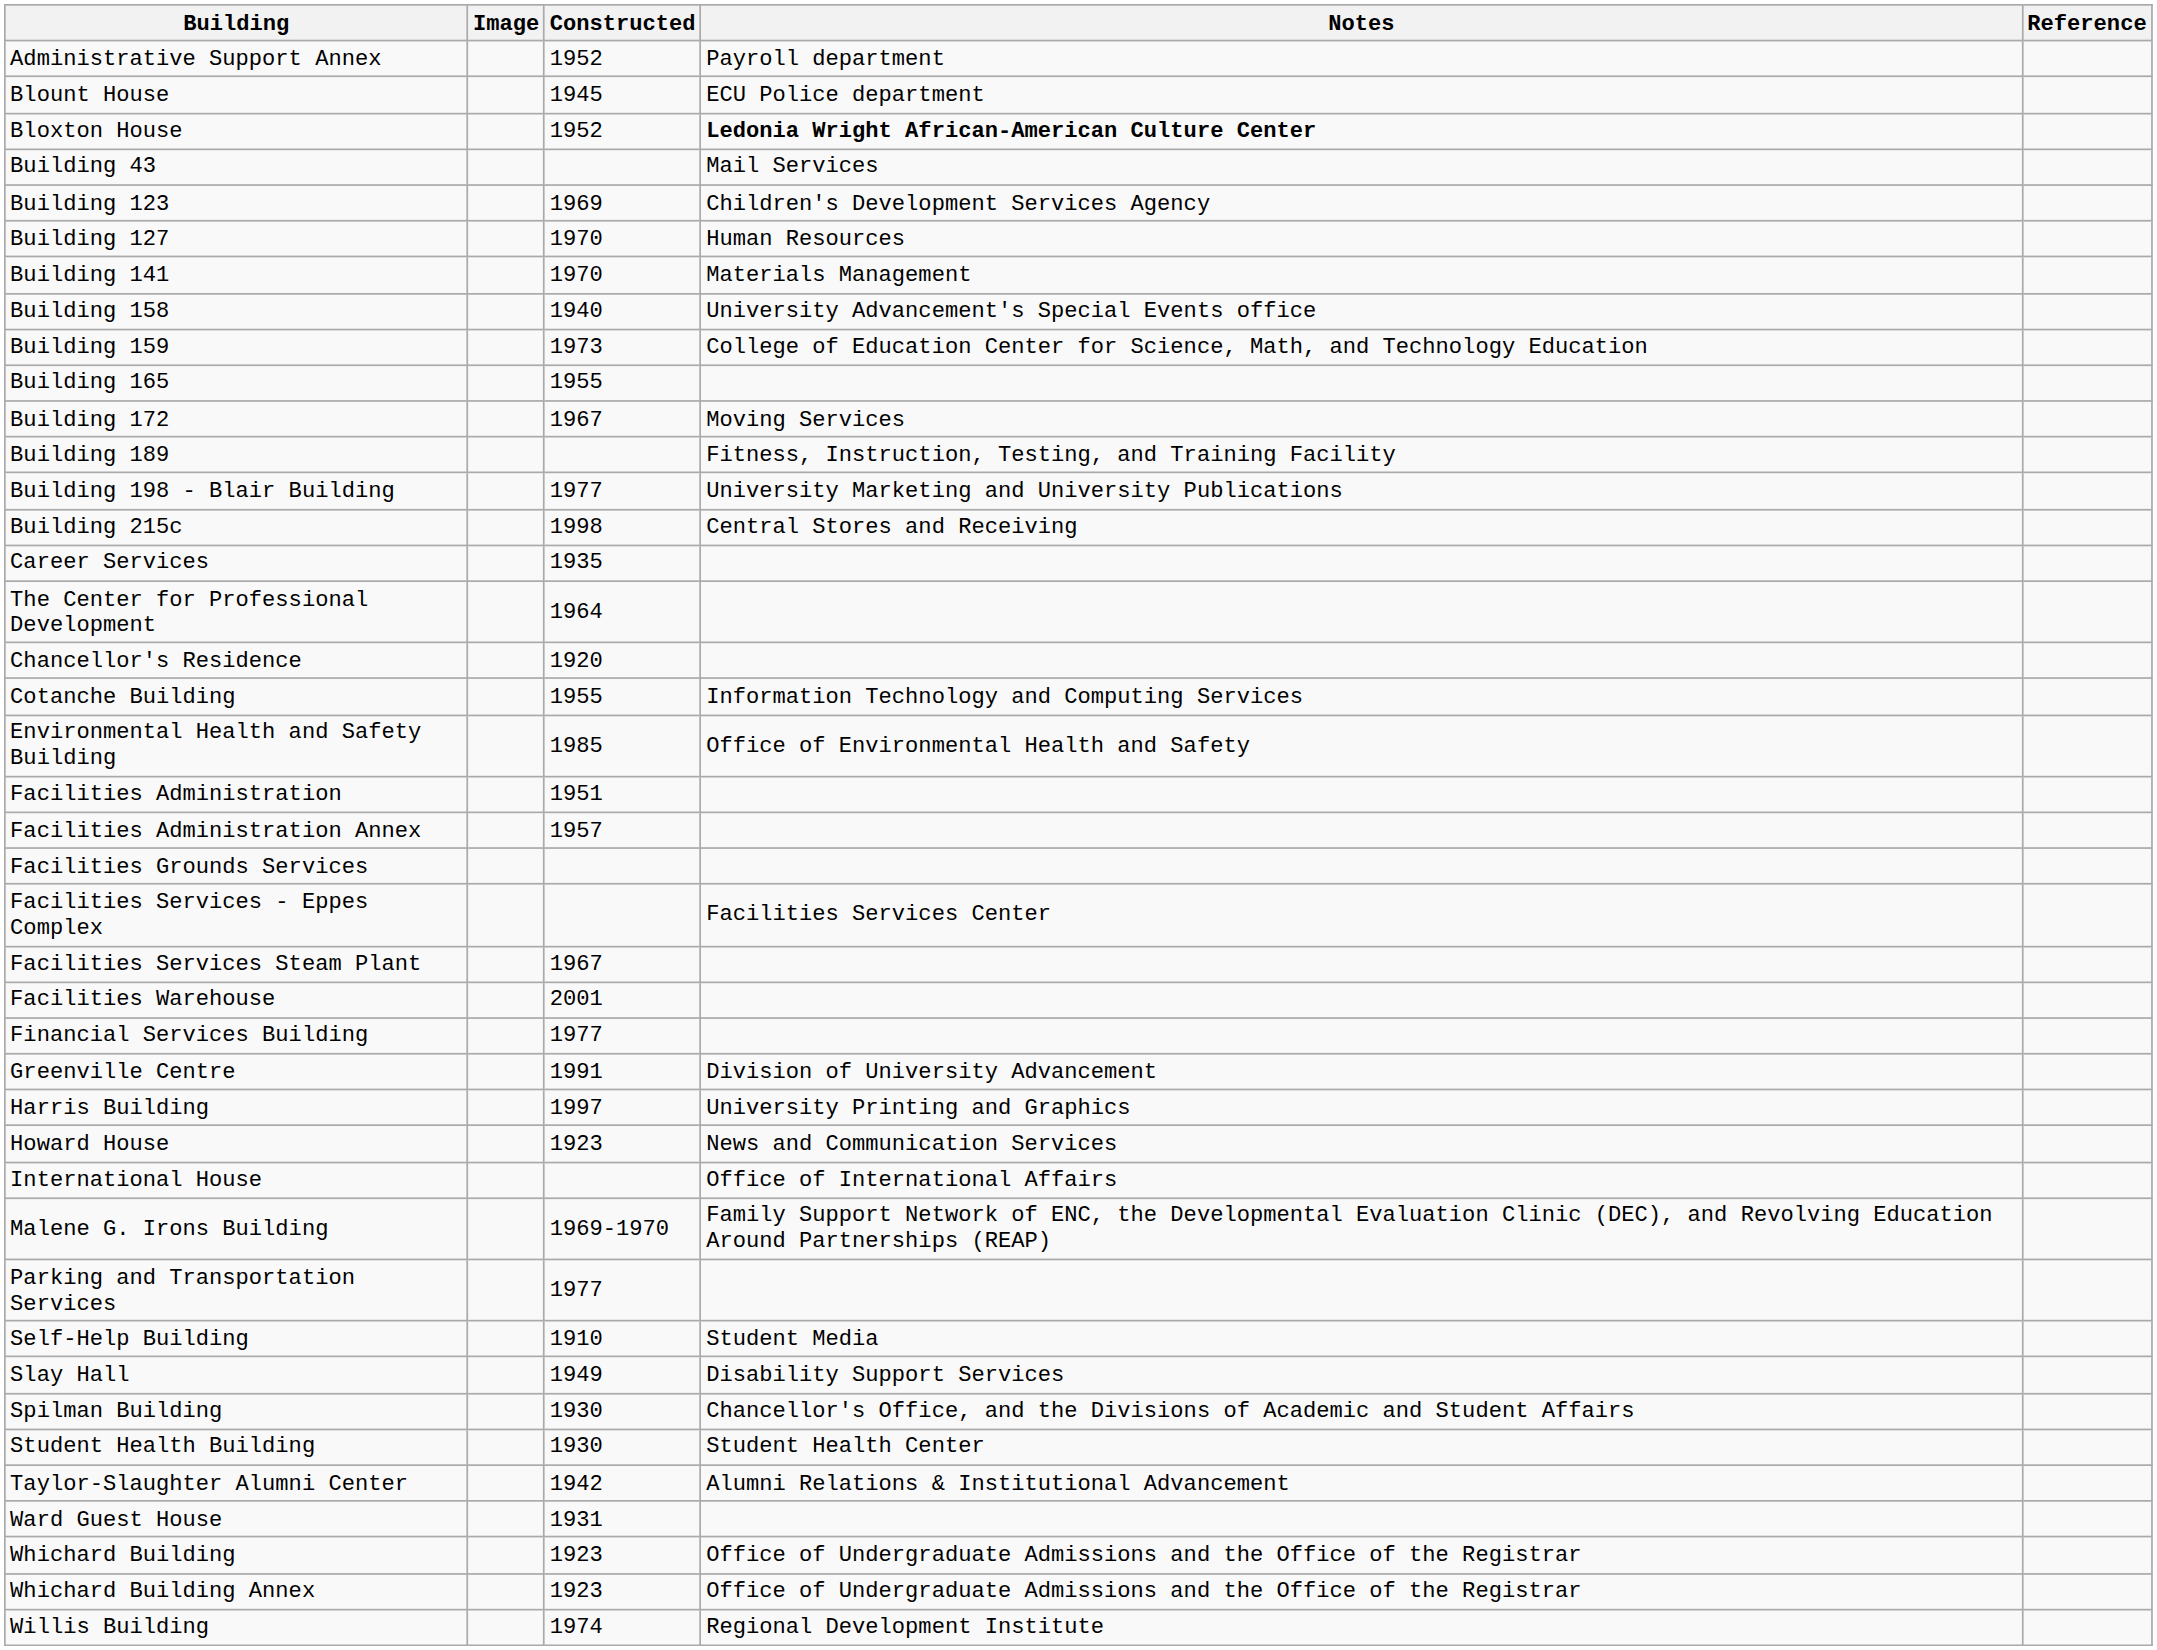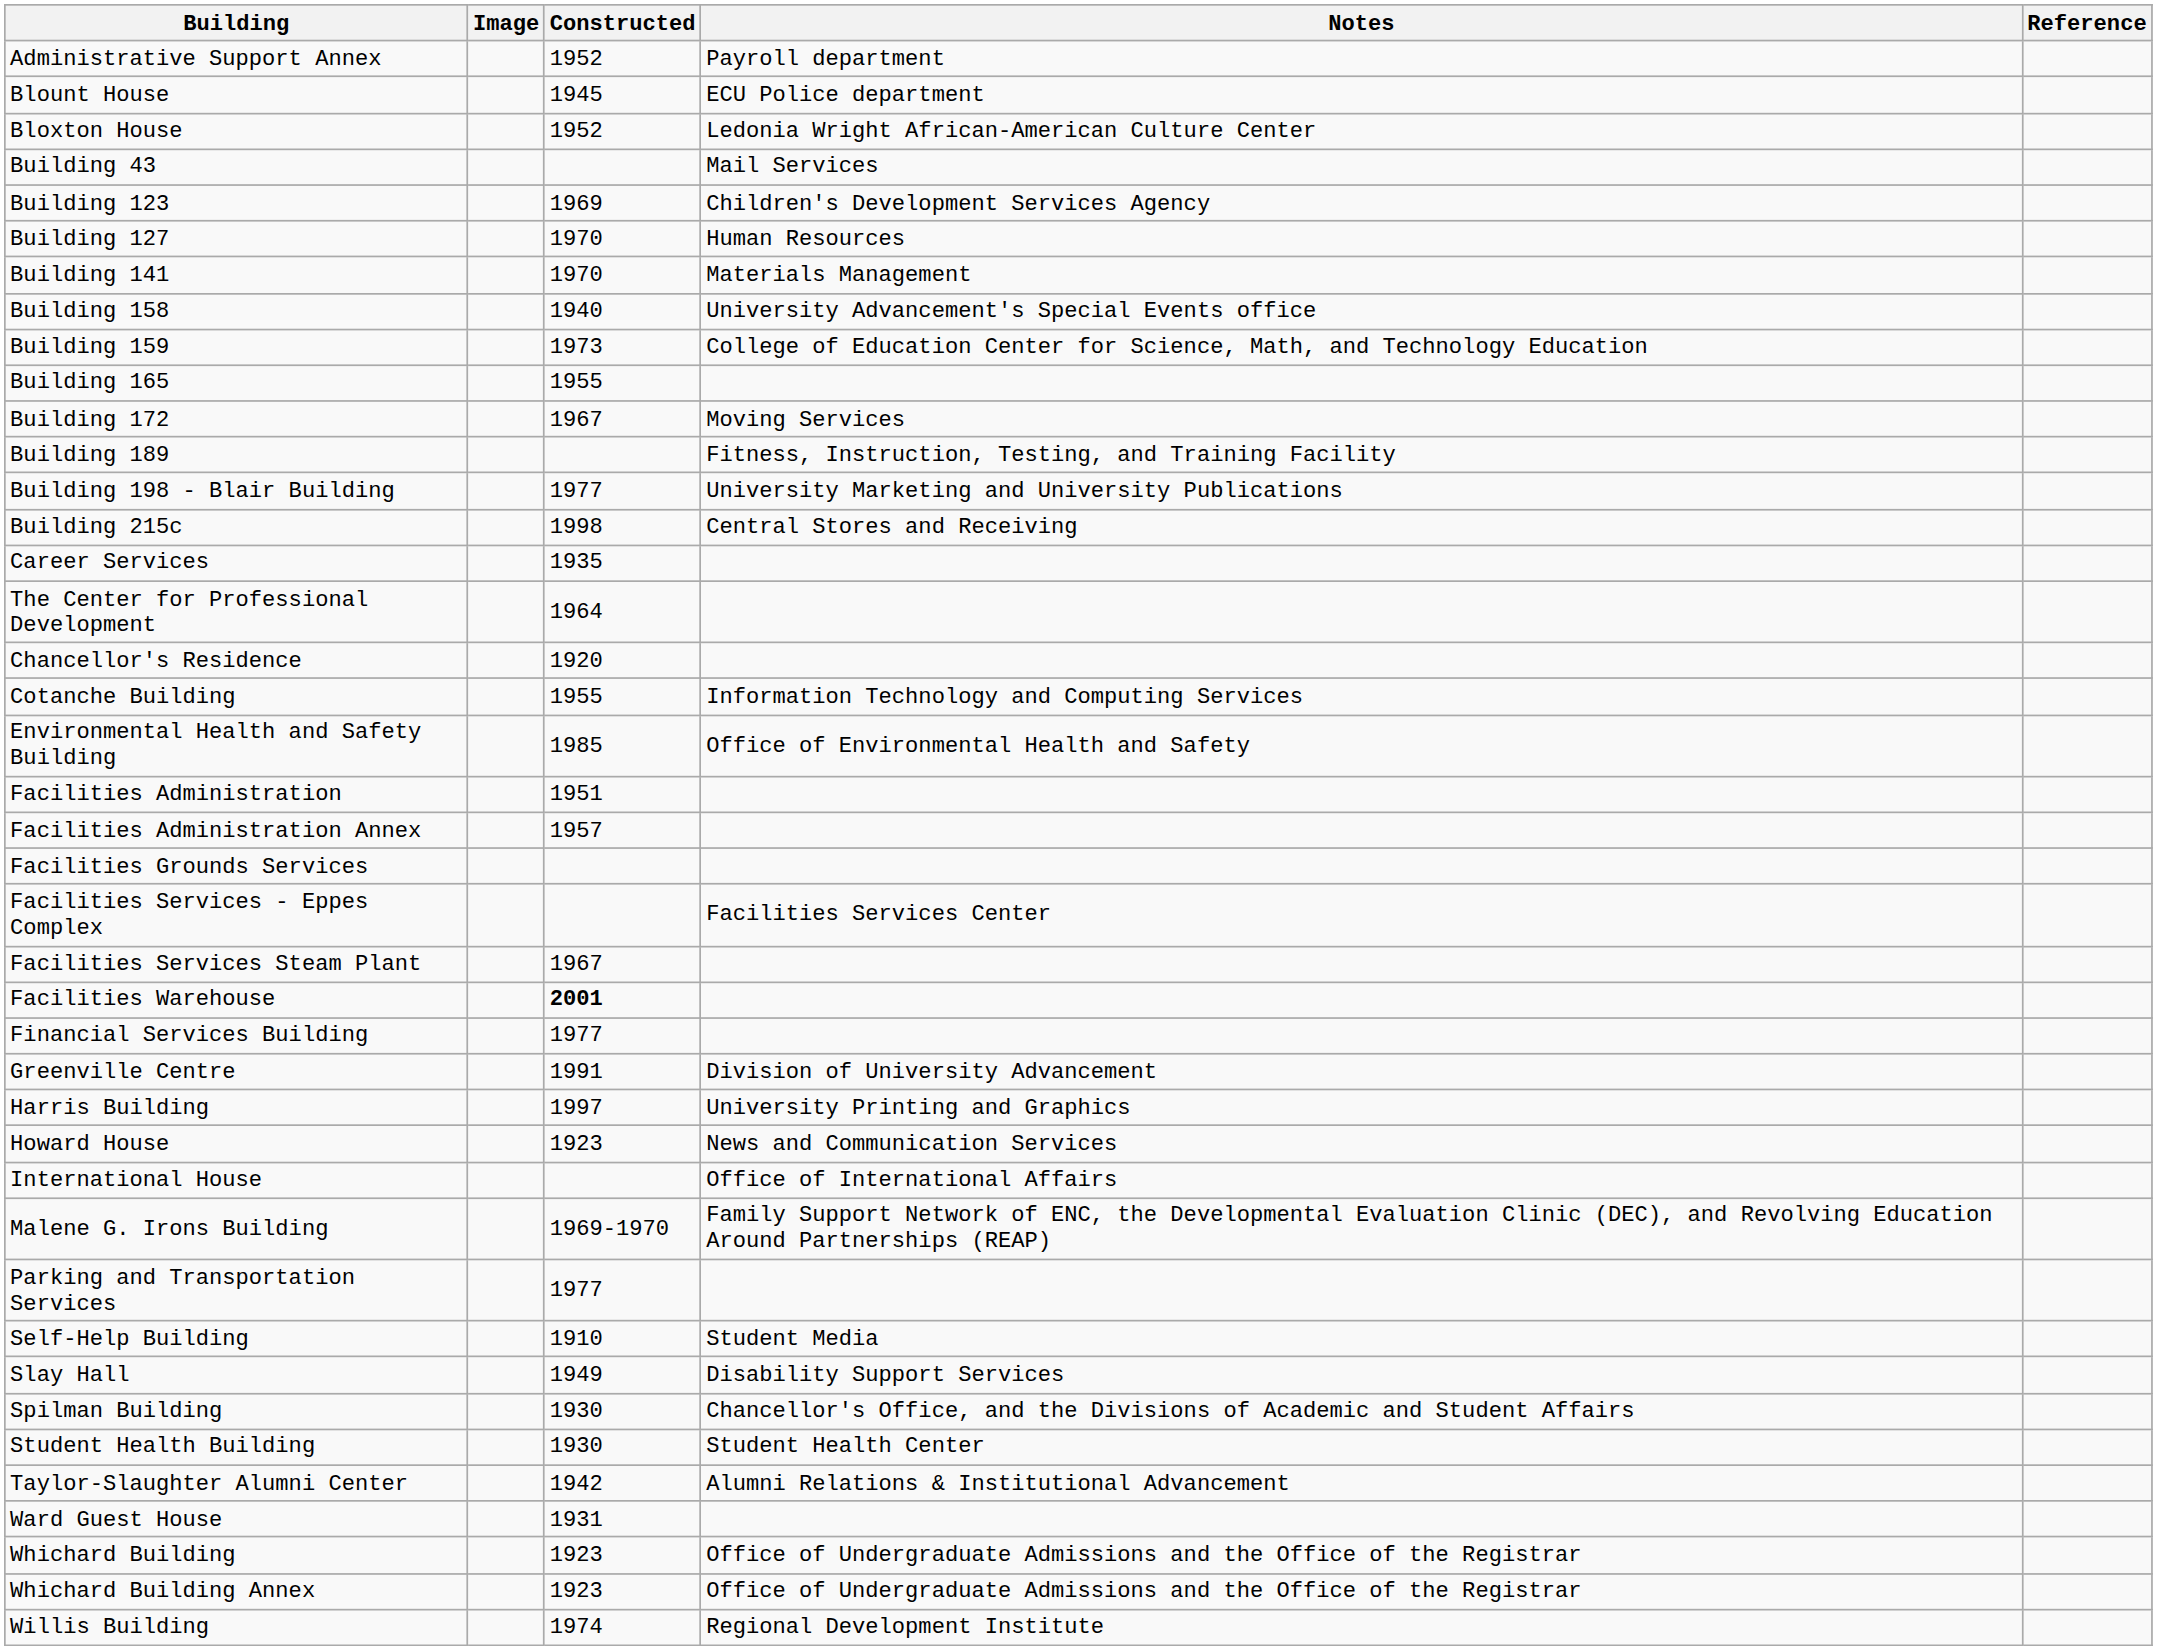(1011, 131) bold -> (1011, 131) normal
(576, 1000) normal -> (576, 1000) bold
